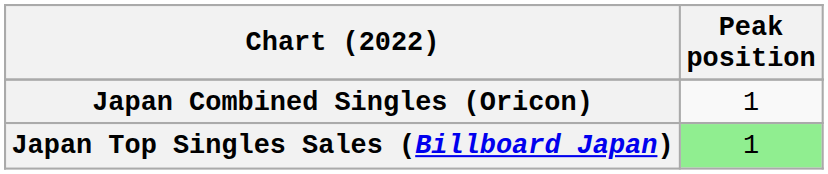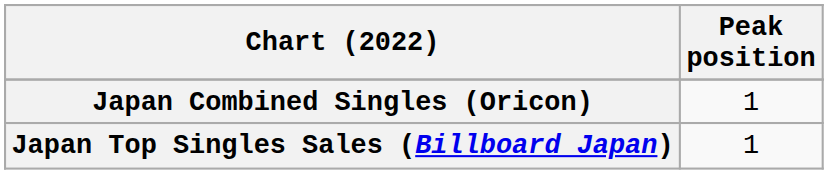(751, 146) lightgreen background -> (751, 146) no background
